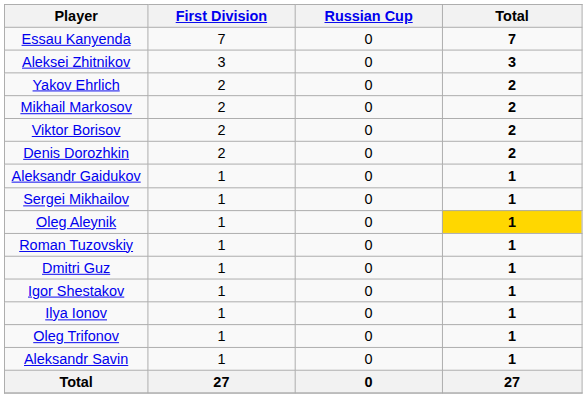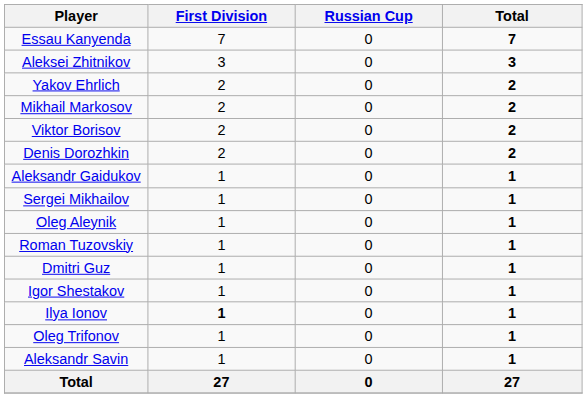(512, 222) gold background -> (512, 222) no background
(221, 313) normal -> (221, 313) bold
